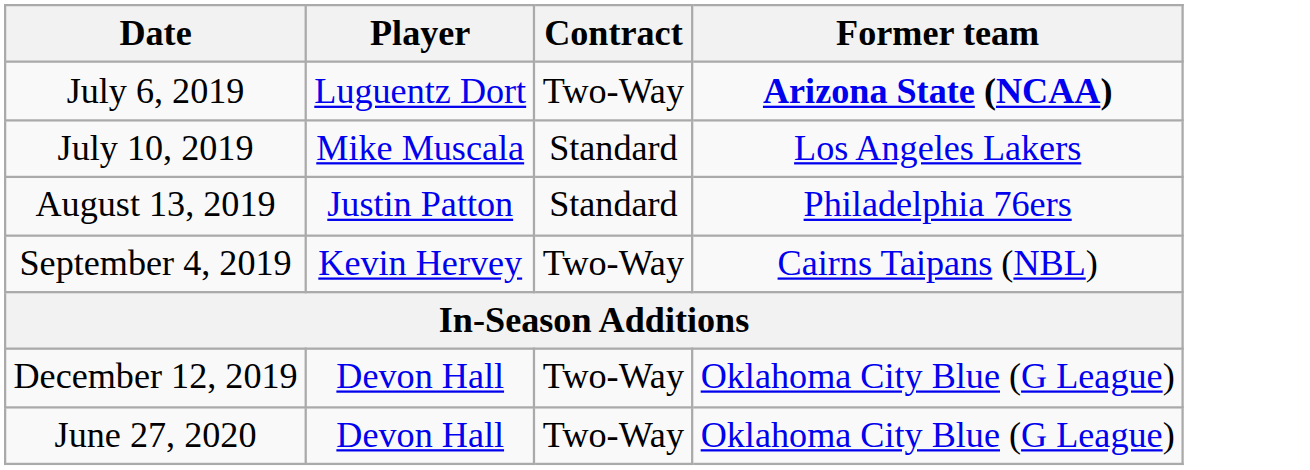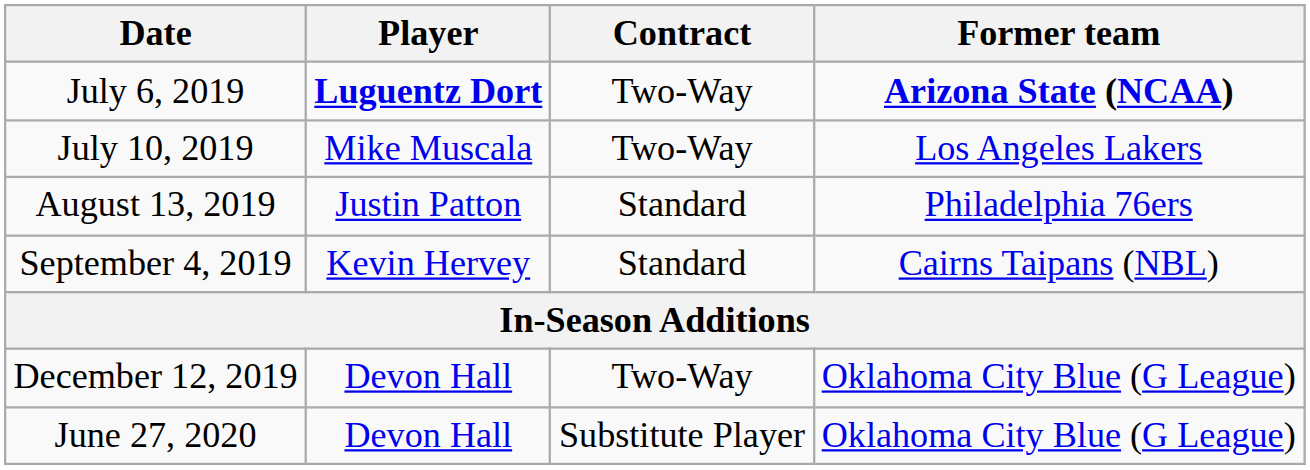(420, 90) normal -> (428, 90) bold
(613, 147) Standard -> (682, 147) Two-Way
(613, 262) Two-Way -> (682, 262) Standard
(613, 434) Two-Way -> (682, 434) Substitute Player
